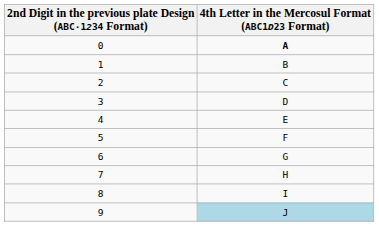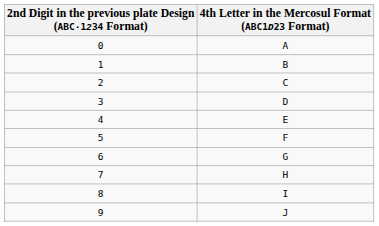(285, 45) bold -> (285, 46) normal
(285, 212) lightblue background -> (285, 212) no background
